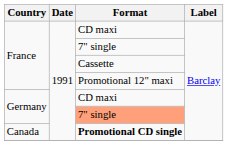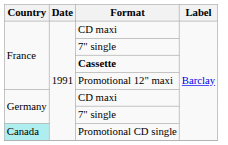(96, 64) normal -> (97, 64) bold
(97, 115) lightsalmon background -> (97, 115) no background
(23, 132) no background -> (23, 132) paleturquoise background
(130, 132) bold -> (127, 132) normal
